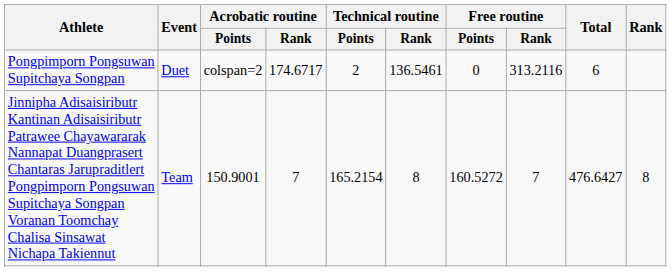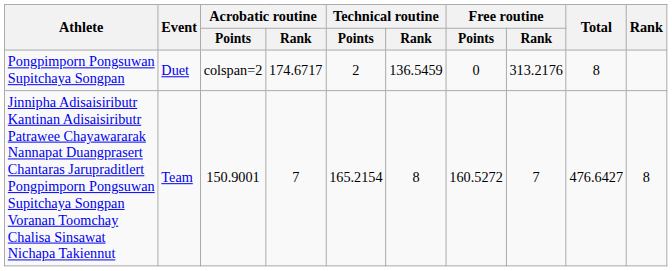(416, 70) 136.5461 -> (416, 70) 136.5459
(536, 70) 313.2116 -> (536, 70) 313.2176
(596, 70) 6 -> (596, 70) 8
